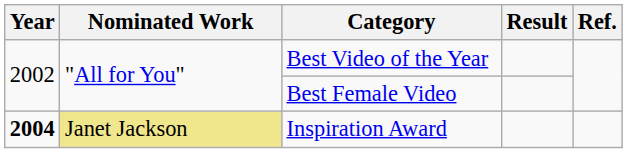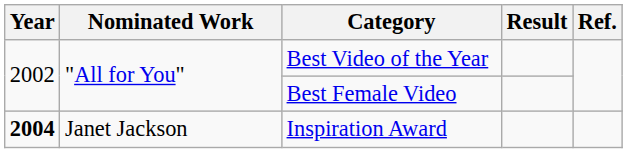(126, 128) khaki background -> (126, 128) no background
